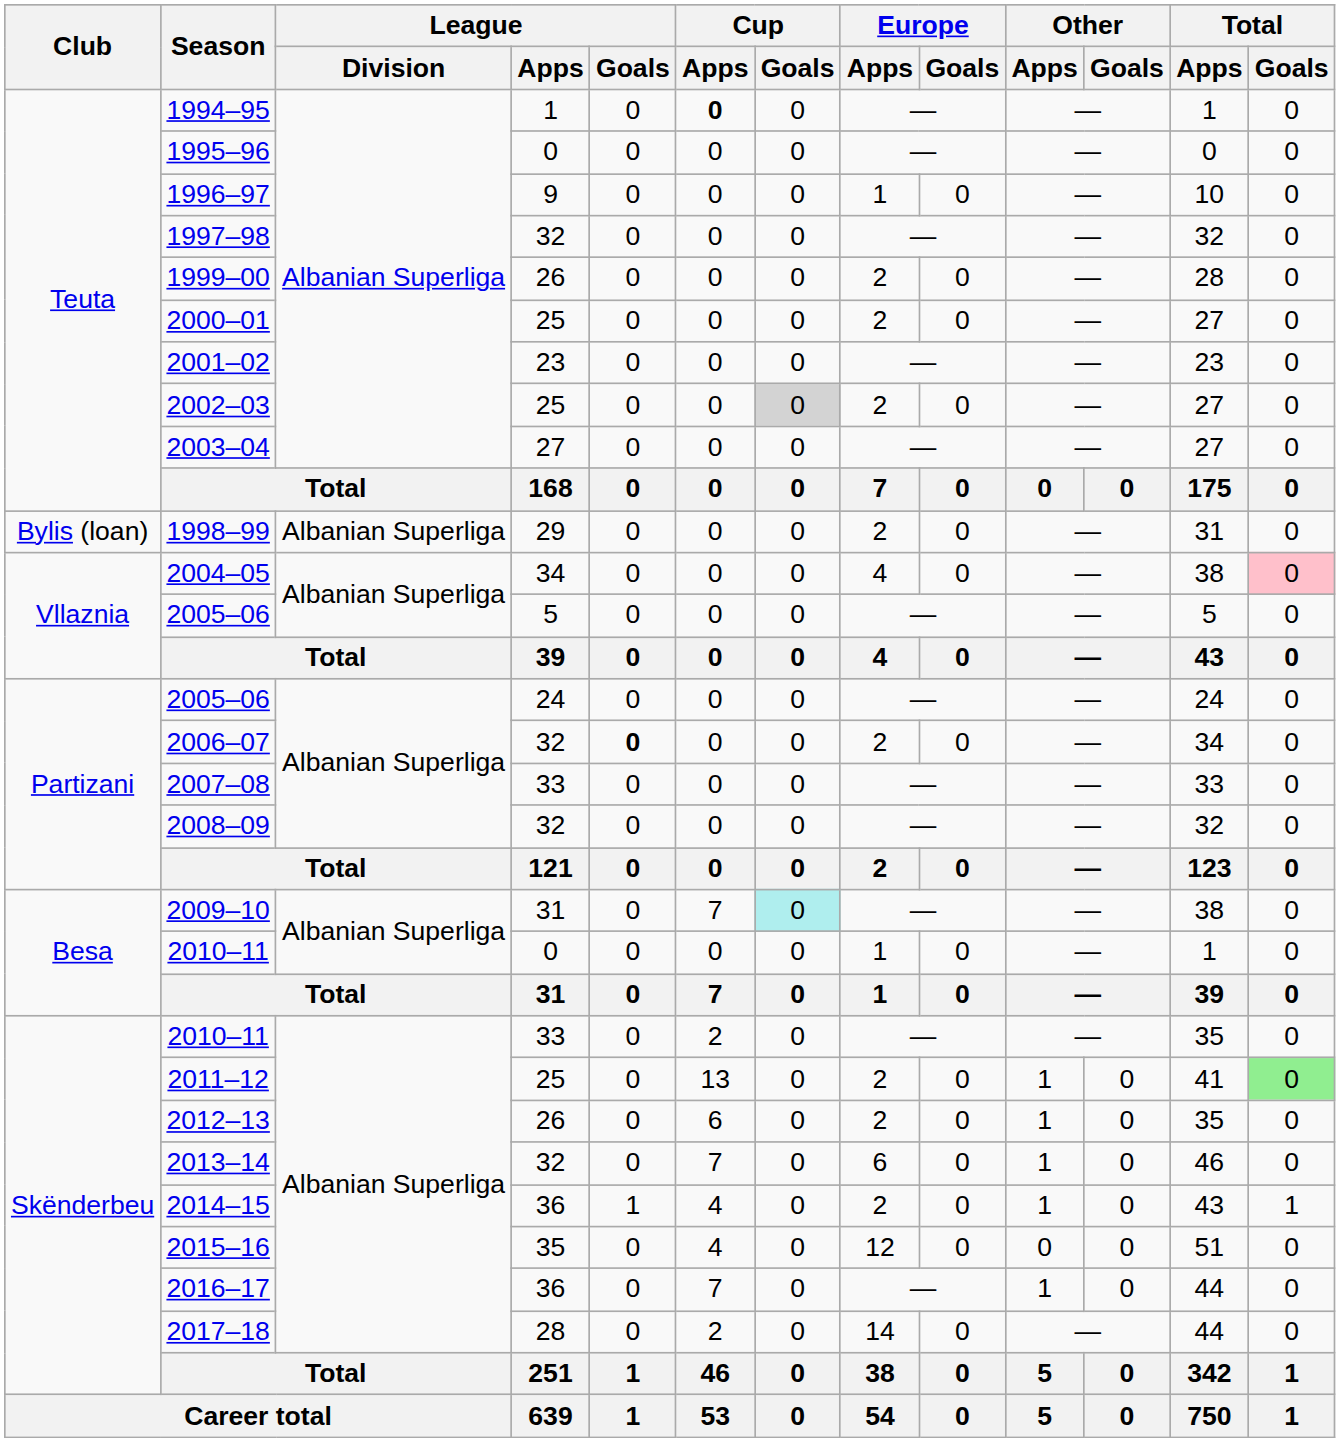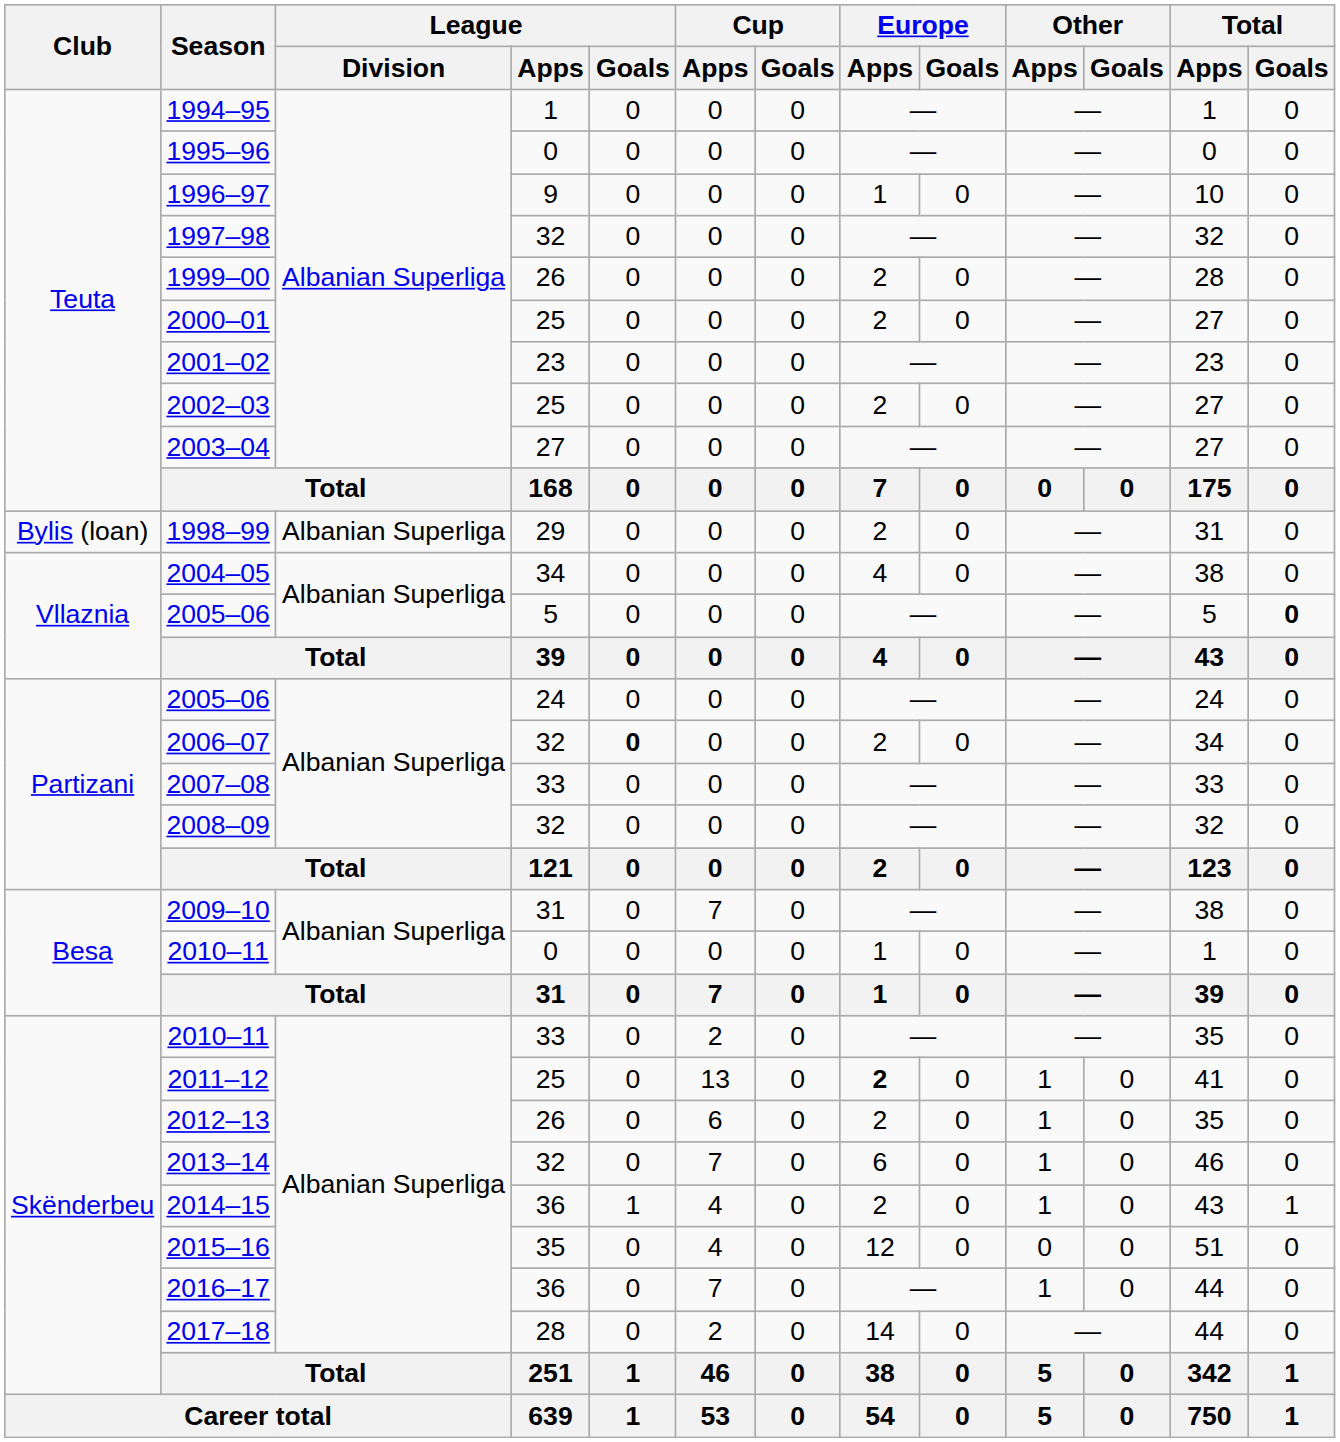(715, 109) bold -> (715, 109) normal
(798, 404) lightgrey background -> (798, 404) no background
(1292, 573) pink background -> (1292, 573) no background
(1292, 615) normal -> (1292, 615) bold
(798, 910) paleturquoise background -> (798, 910) no background
(880, 1078) normal -> (880, 1078) bold
(1292, 1078) lightgreen background -> (1292, 1078) no background
